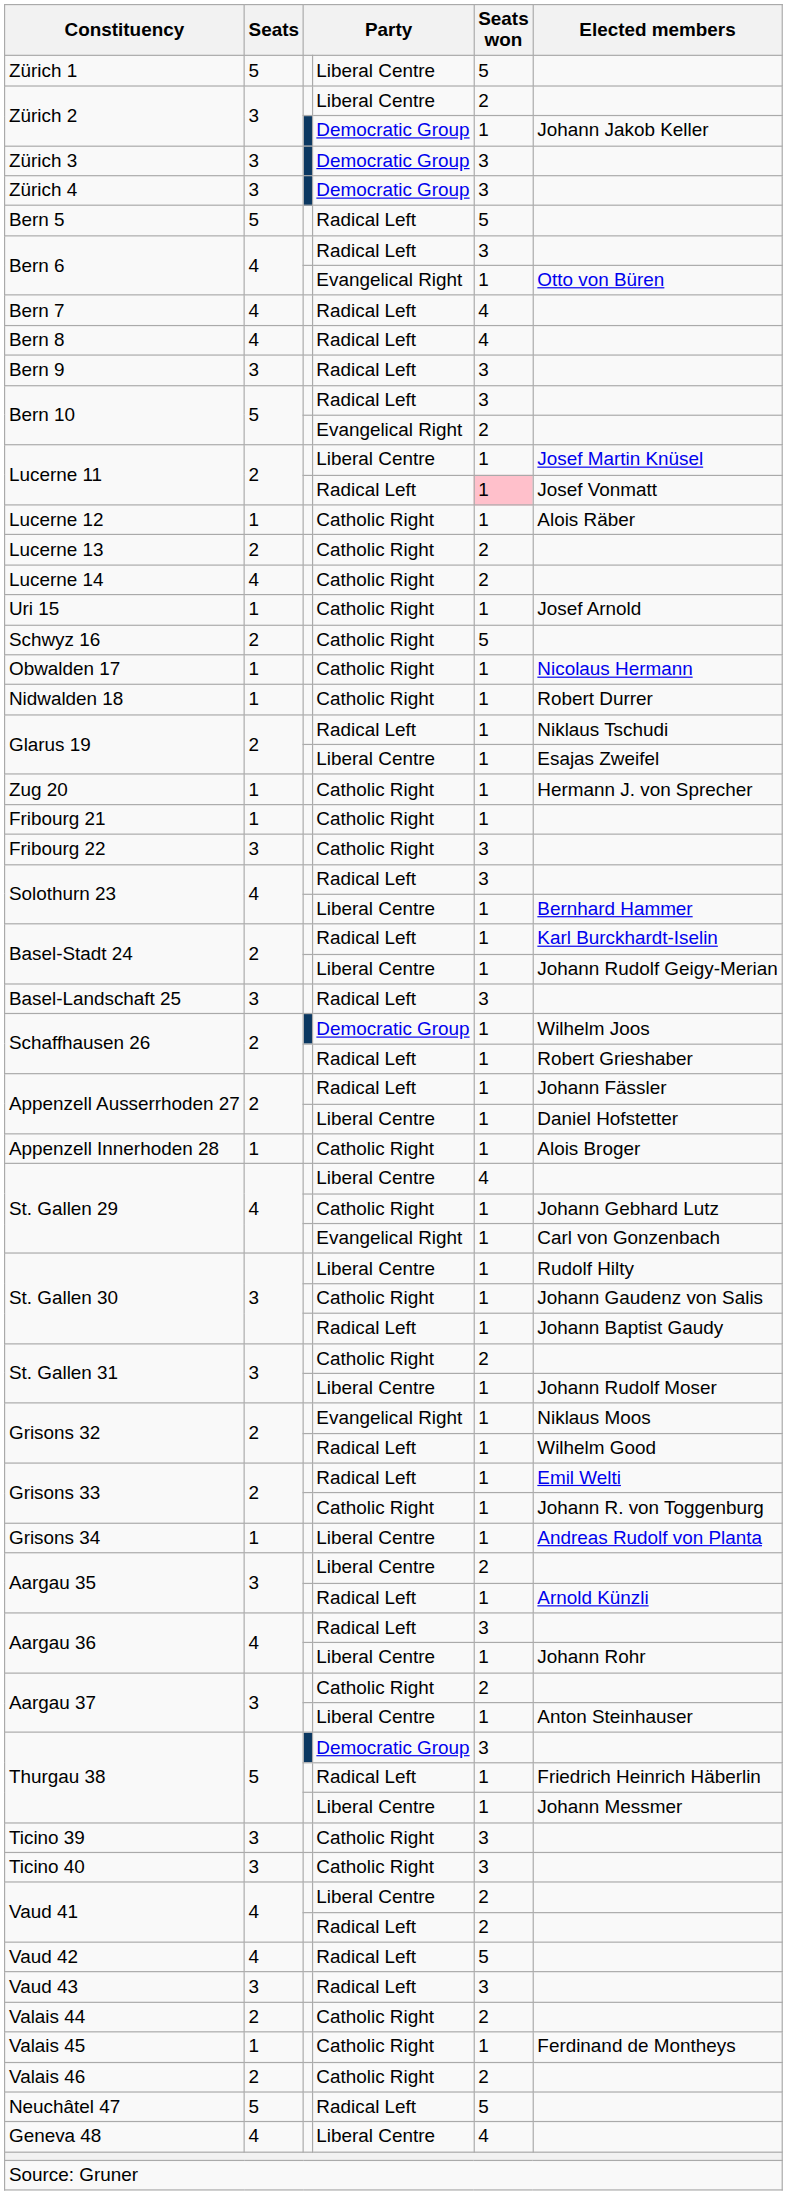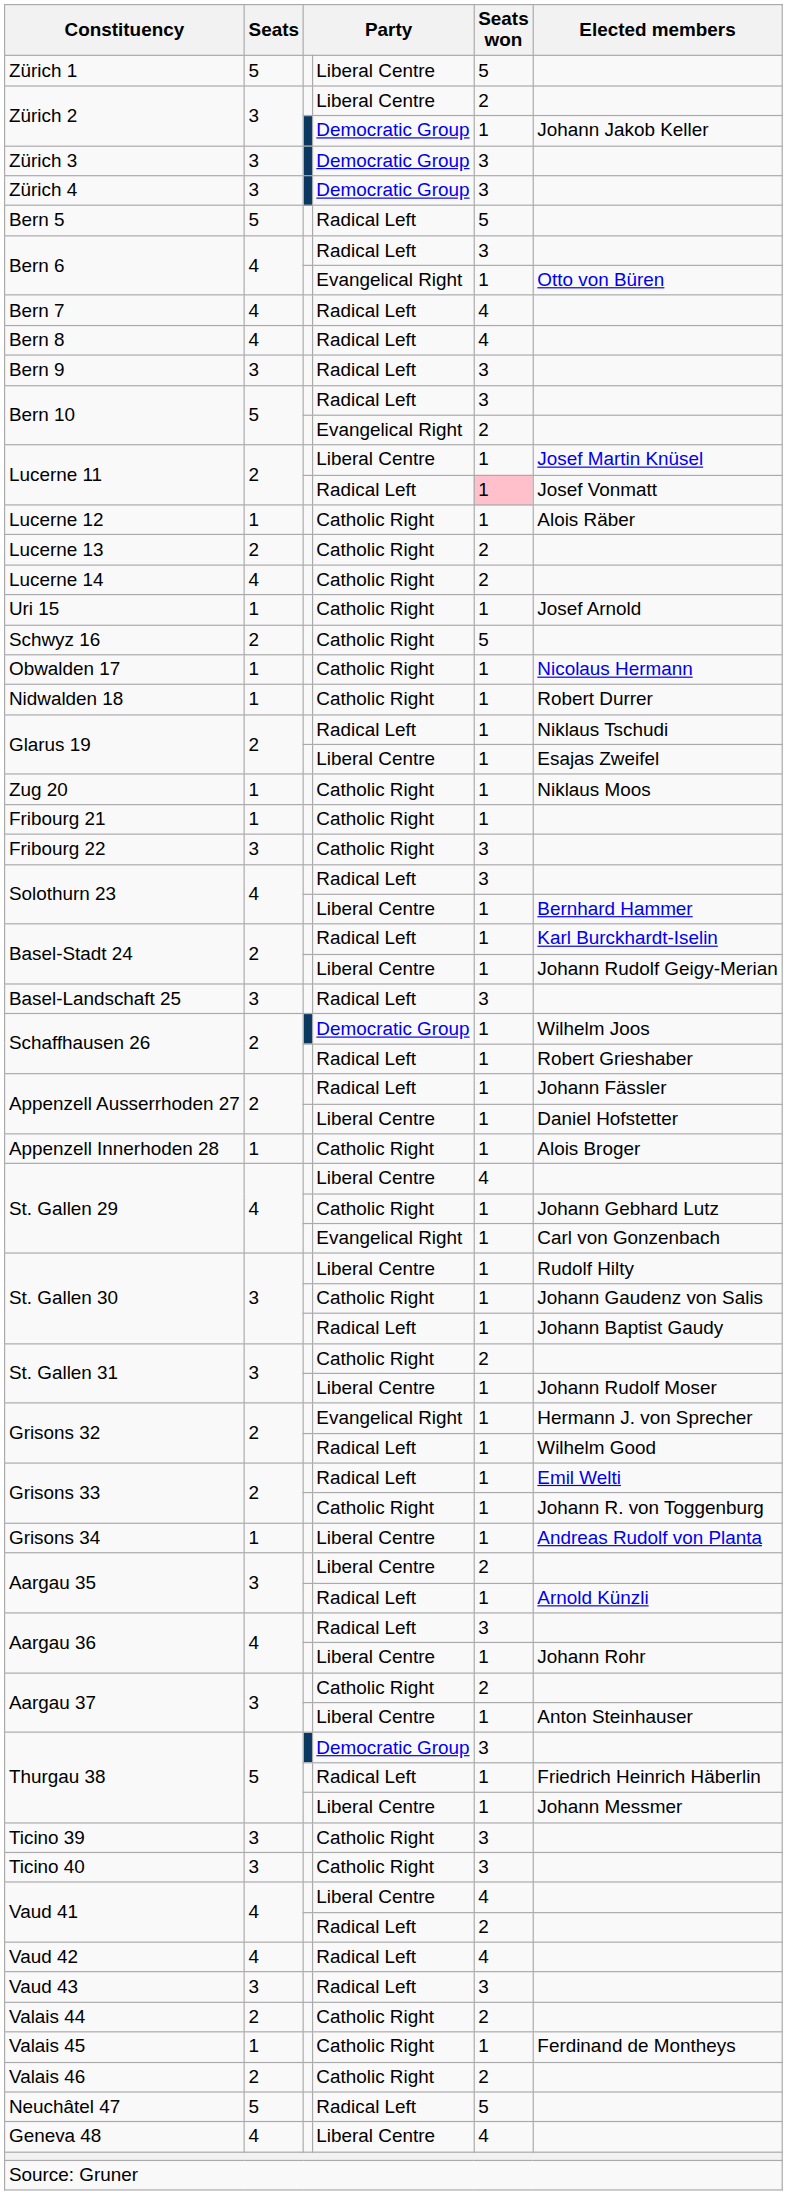(645, 789) Hermann J. von Sprecher -> (594, 789) Niklaus Moos
(594, 1418) Niklaus Moos -> (645, 1418) Hermann J. von Sprecher
(484, 1897) 2 -> (484, 1897) 4
(484, 1957) 5 -> (484, 1957) 4
